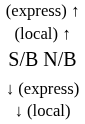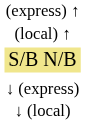(43, 59) no background -> (43, 59) khaki background
